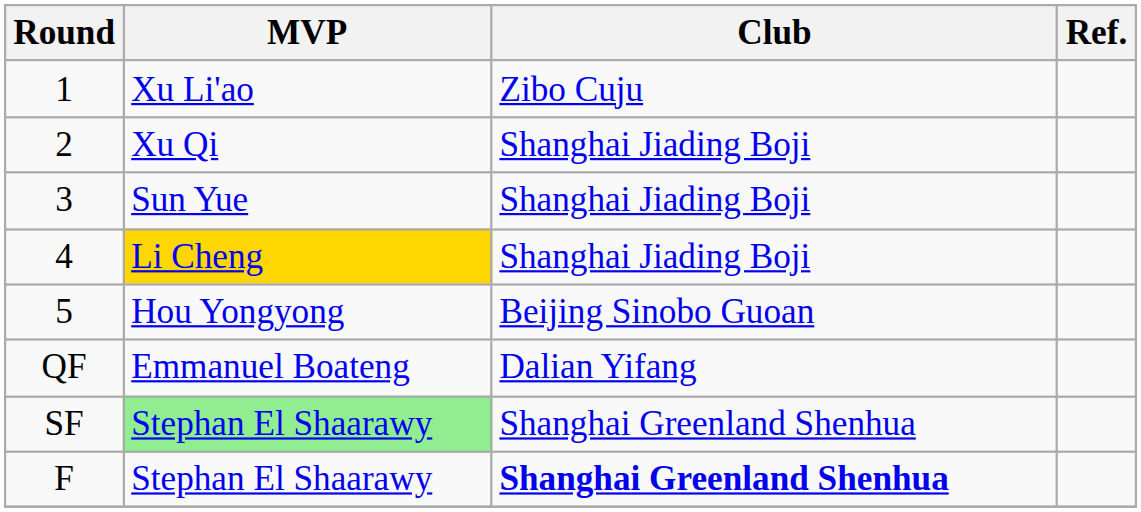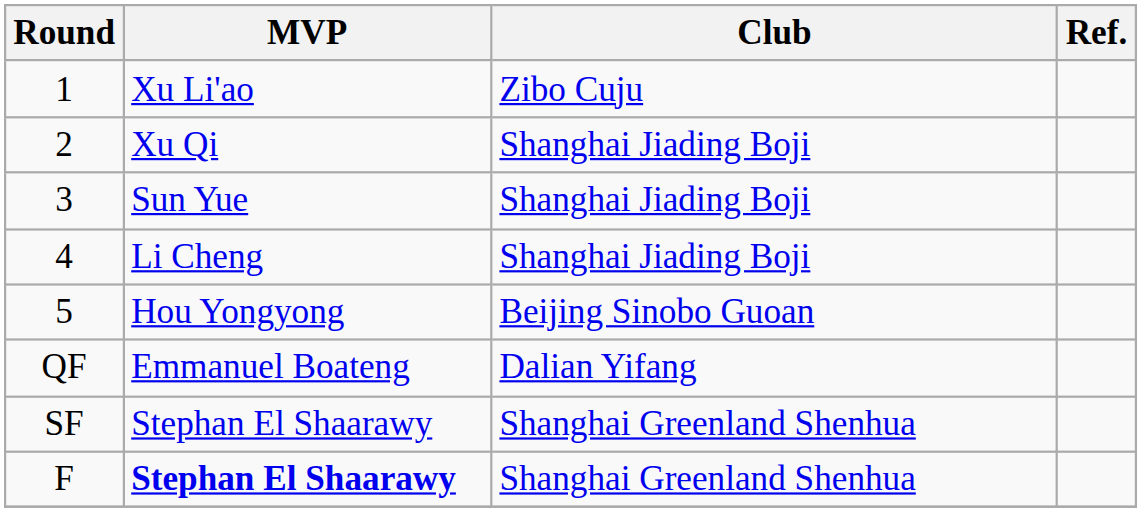(197, 255) gold background -> (197, 255) no background
(282, 423) lightgreen background -> (282, 423) no background
(282, 479) normal -> (294, 479) bold
(724, 479) bold -> (708, 479) normal
